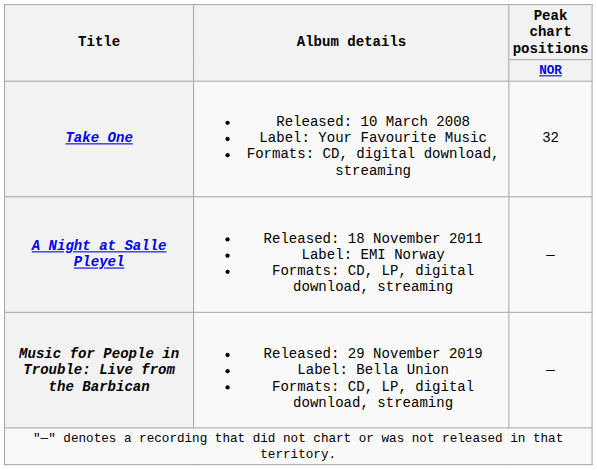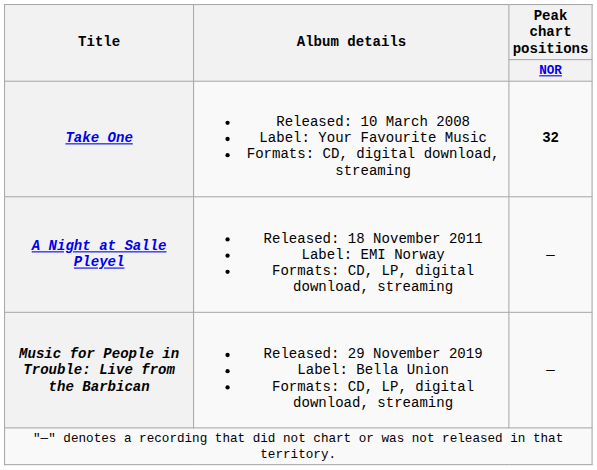(551, 139) normal -> (551, 139) bold
